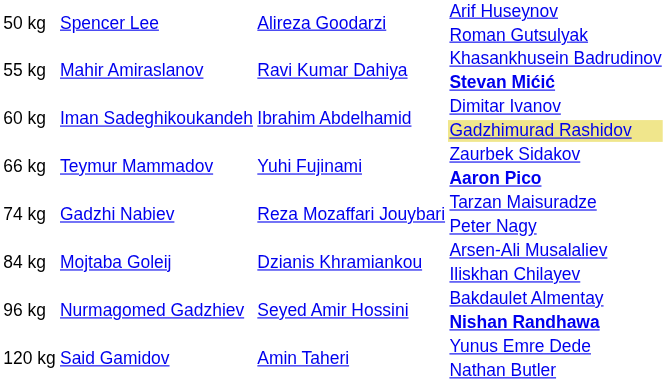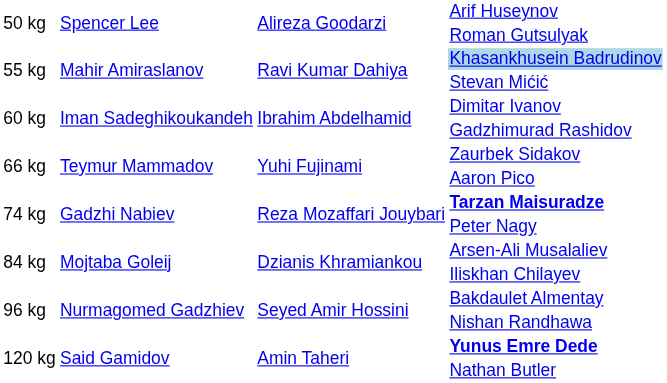(556, 58) no background -> (556, 58) lightblue background
(502, 82) bold -> (499, 82) normal
(541, 130) khaki background -> (541, 130) no background
(495, 178) bold -> (492, 178) normal
(523, 202) normal -> (527, 202) bold
(525, 322) bold -> (521, 322) normal
(520, 346) normal -> (524, 346) bold
